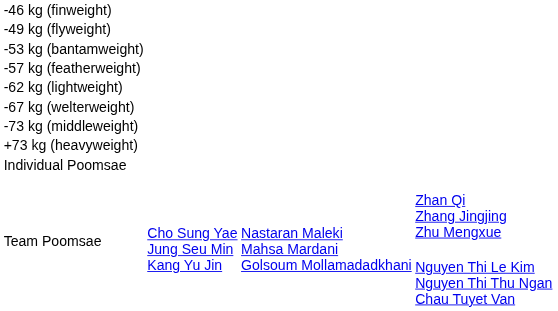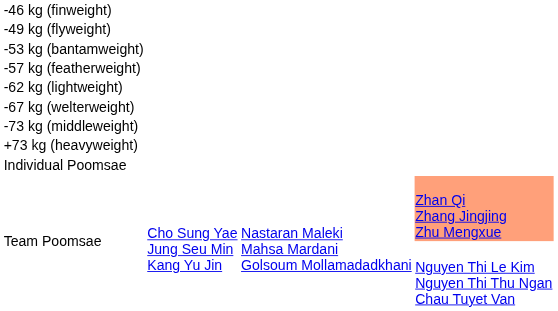(461, 216) no background -> (461, 216) lightsalmon background
